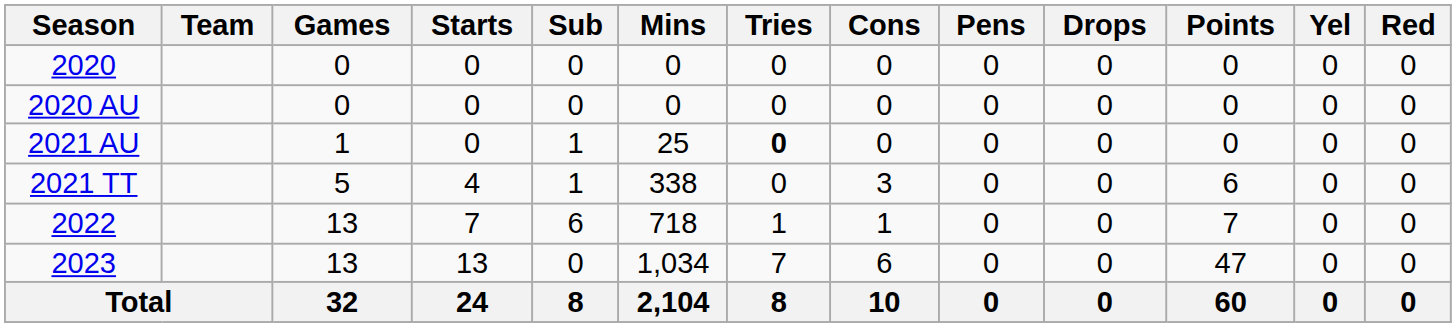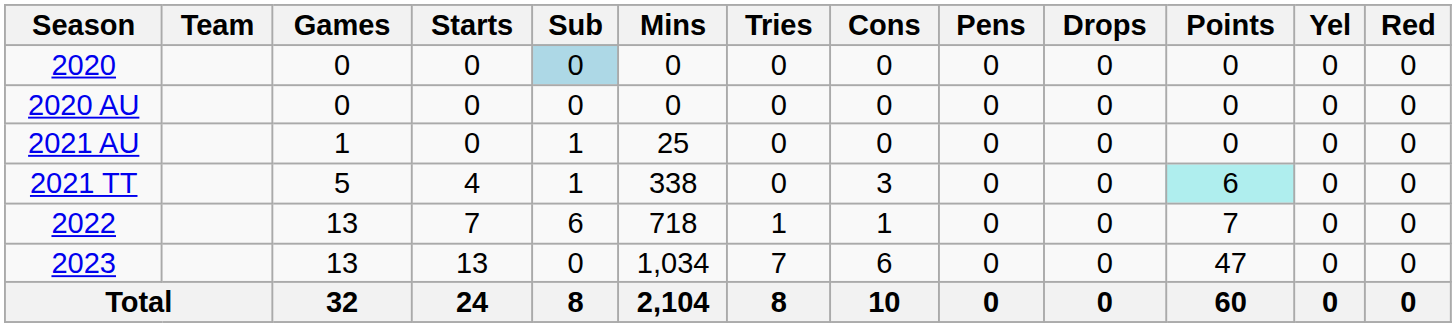(576, 64) no background -> (576, 64) lightblue background
(779, 143) bold -> (779, 143) normal
(1231, 183) no background -> (1231, 183) paleturquoise background
